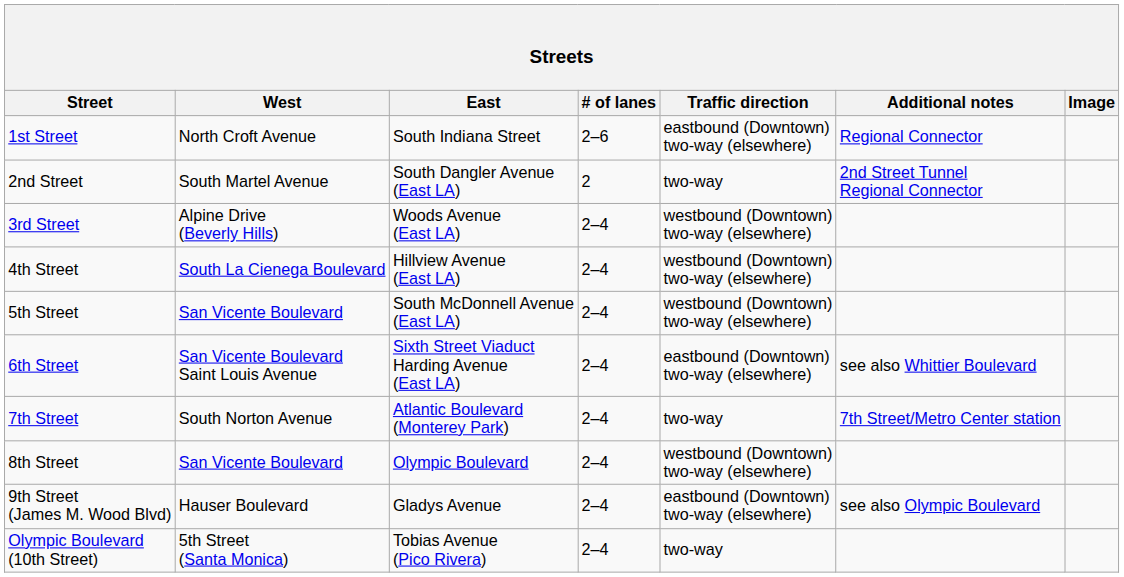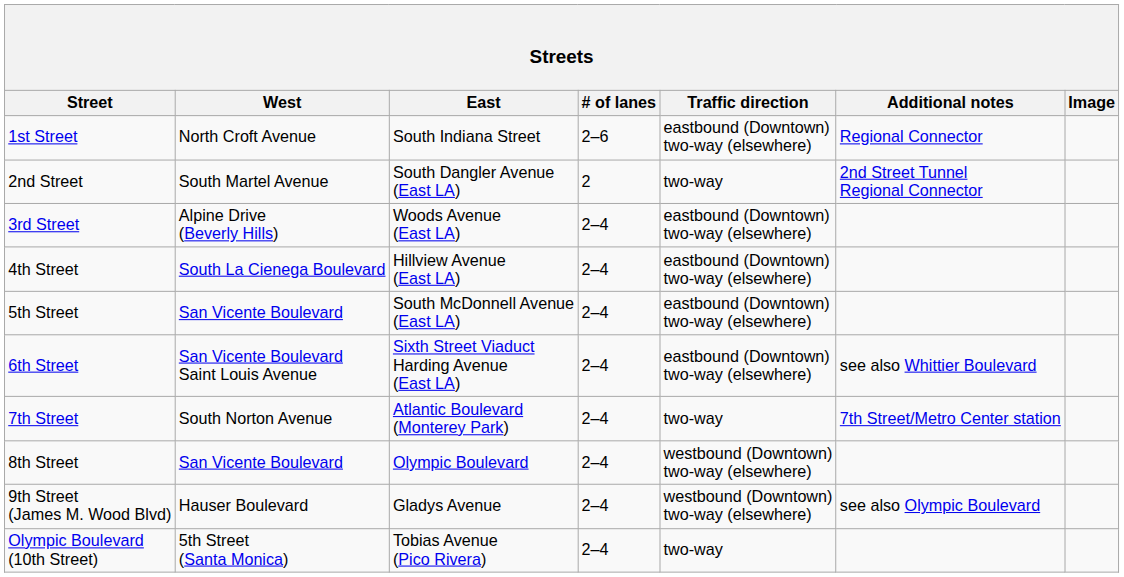(748, 225) westbound (Downtown) two-way (elsewhere) -> (747, 225) eastbound (Downtown) two-way (elsewhere)
(748, 269) westbound (Downtown) two-way (elsewhere) -> (747, 269) eastbound (Downtown) two-way (elsewhere)
(748, 312) westbound (Downtown) two-way (elsewhere) -> (747, 312) eastbound (Downtown) two-way (elsewhere)
(747, 506) eastbound (Downtown) two-way (elsewhere) -> (748, 506) westbound (Downtown) two-way (elsewhere)
